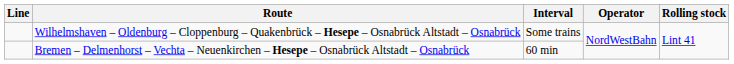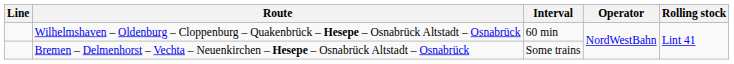(553, 31) Some trains -> (542, 31) 60 min
(542, 50) 60 min -> (553, 50) Some trains
